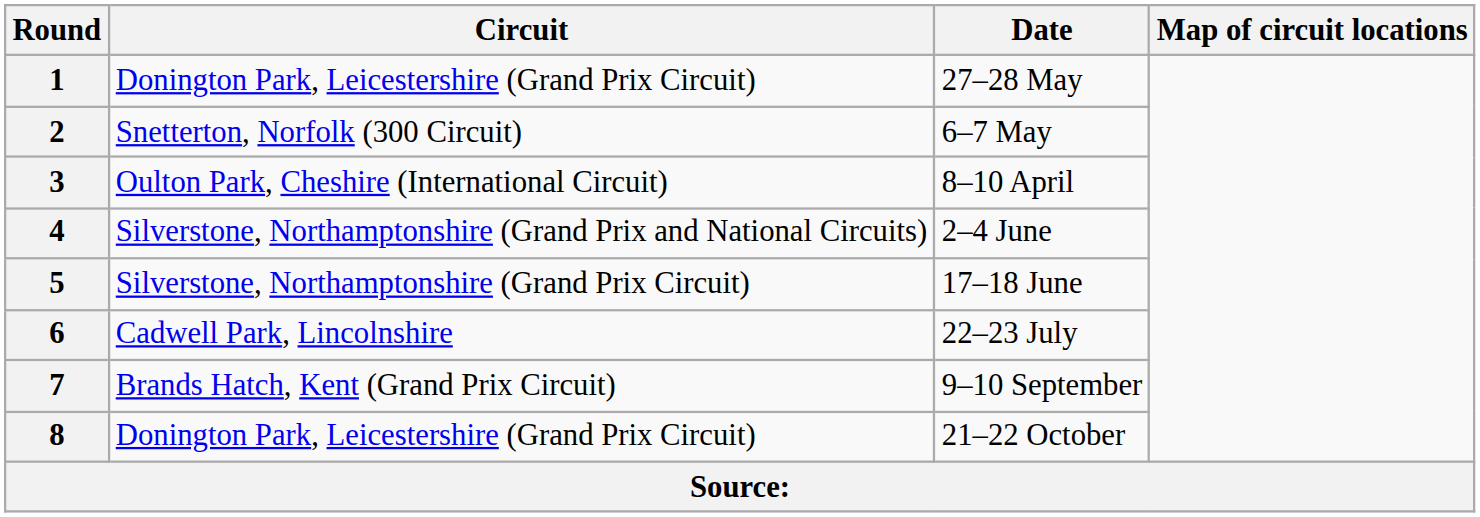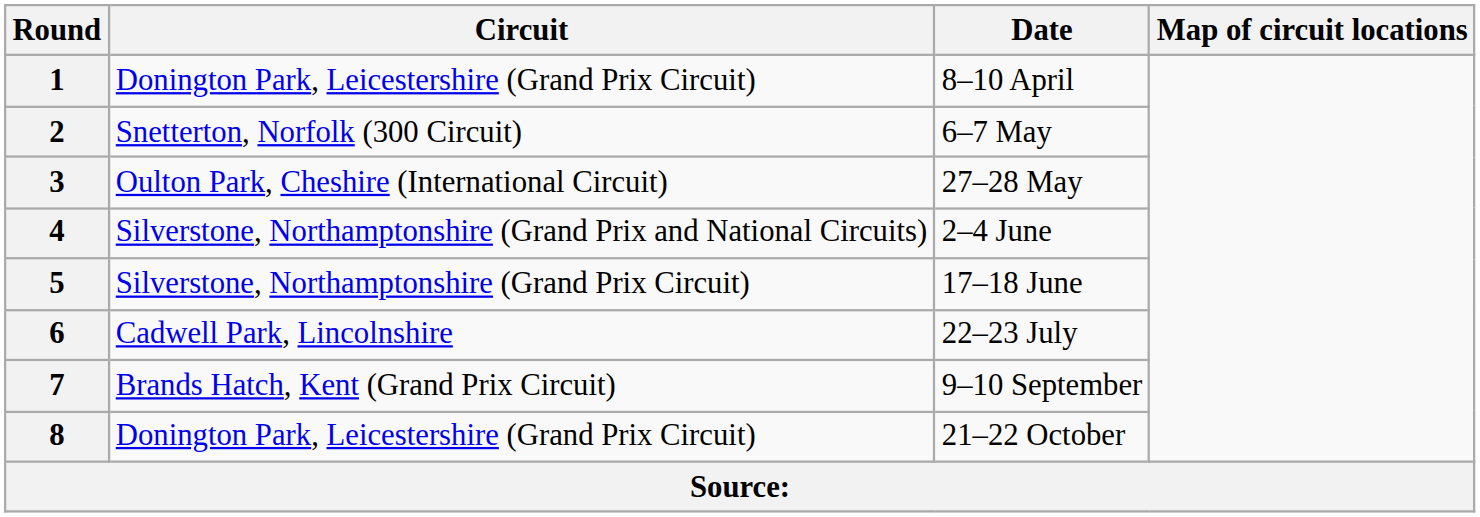(1012, 80) 27–28 May -> (1008, 80) 8–10 April
(1008, 181) 8–10 April -> (1012, 181) 27–28 May
